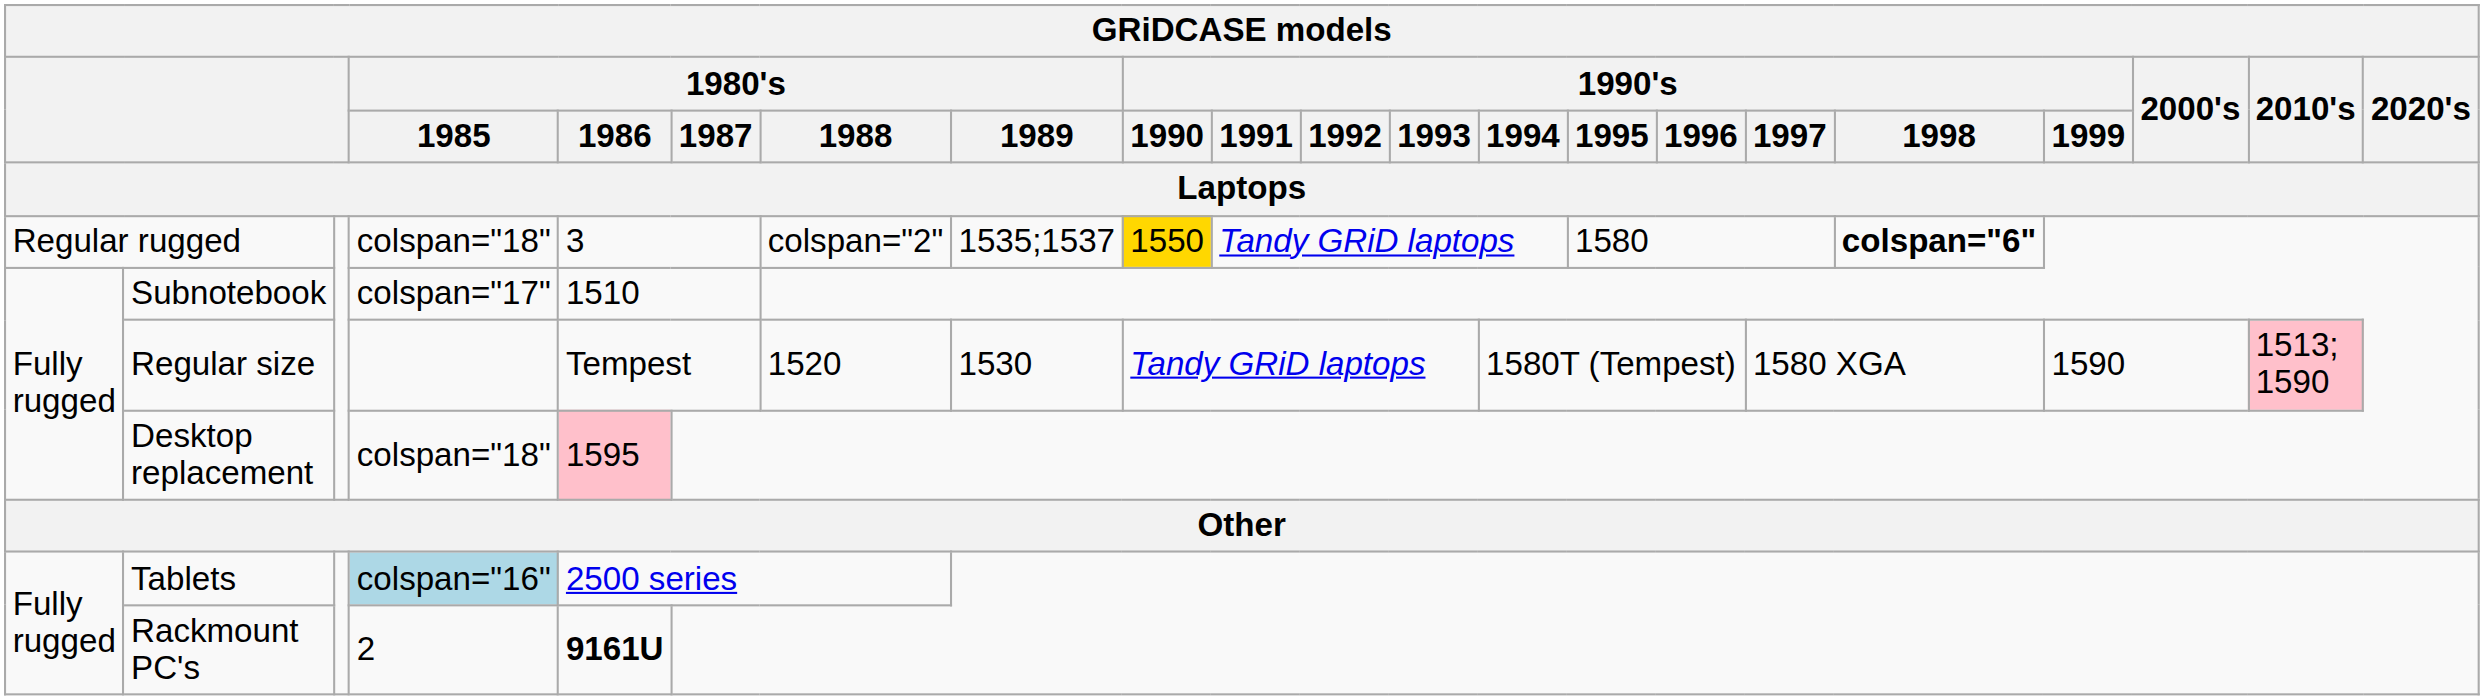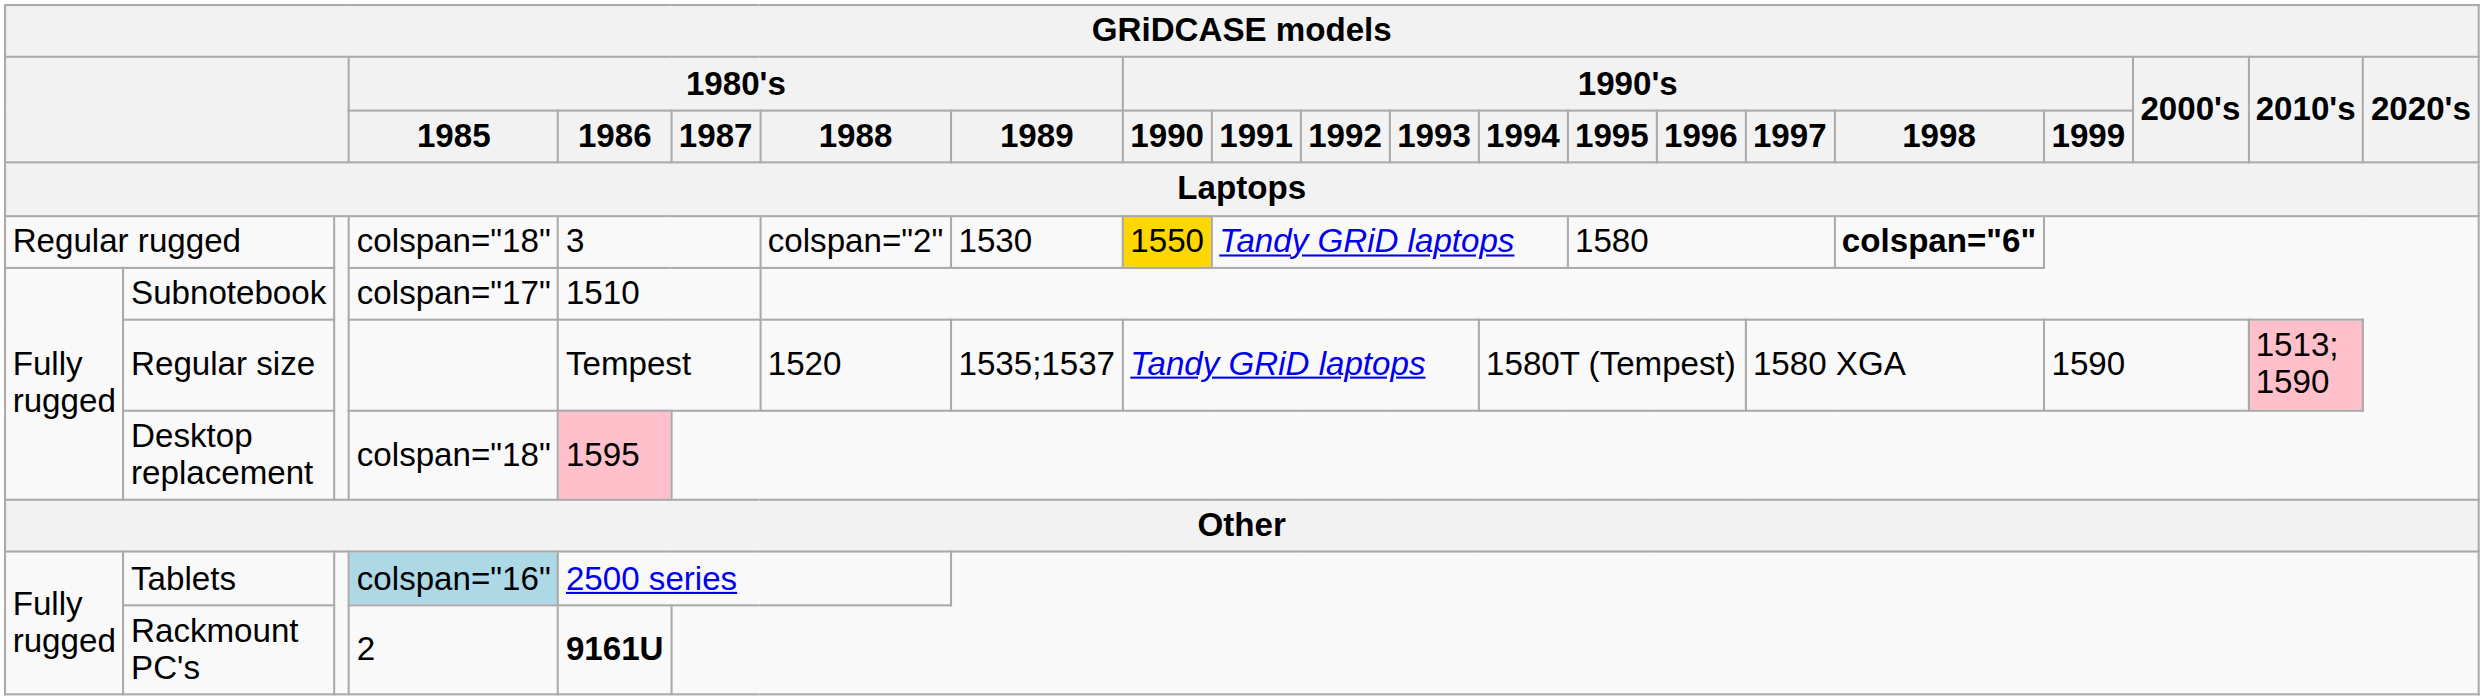(1037, 240) 1535;1537 -> (995, 240) 1530
(995, 364) 1530 -> (1037, 364) 1535;1537
